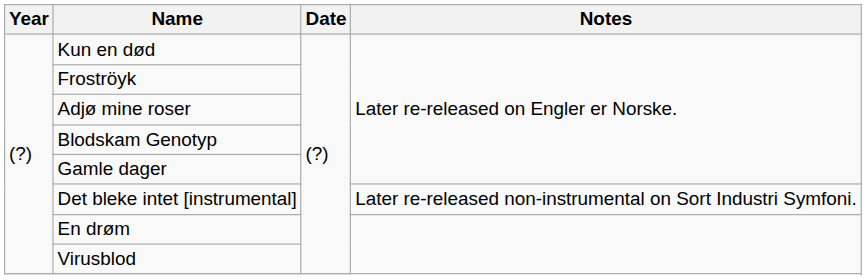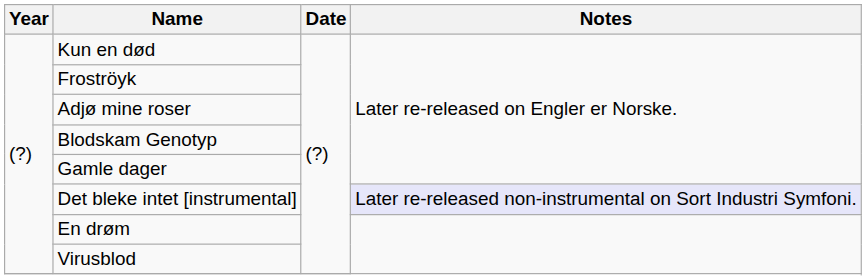(606, 199) no background -> (606, 199) lavender background
